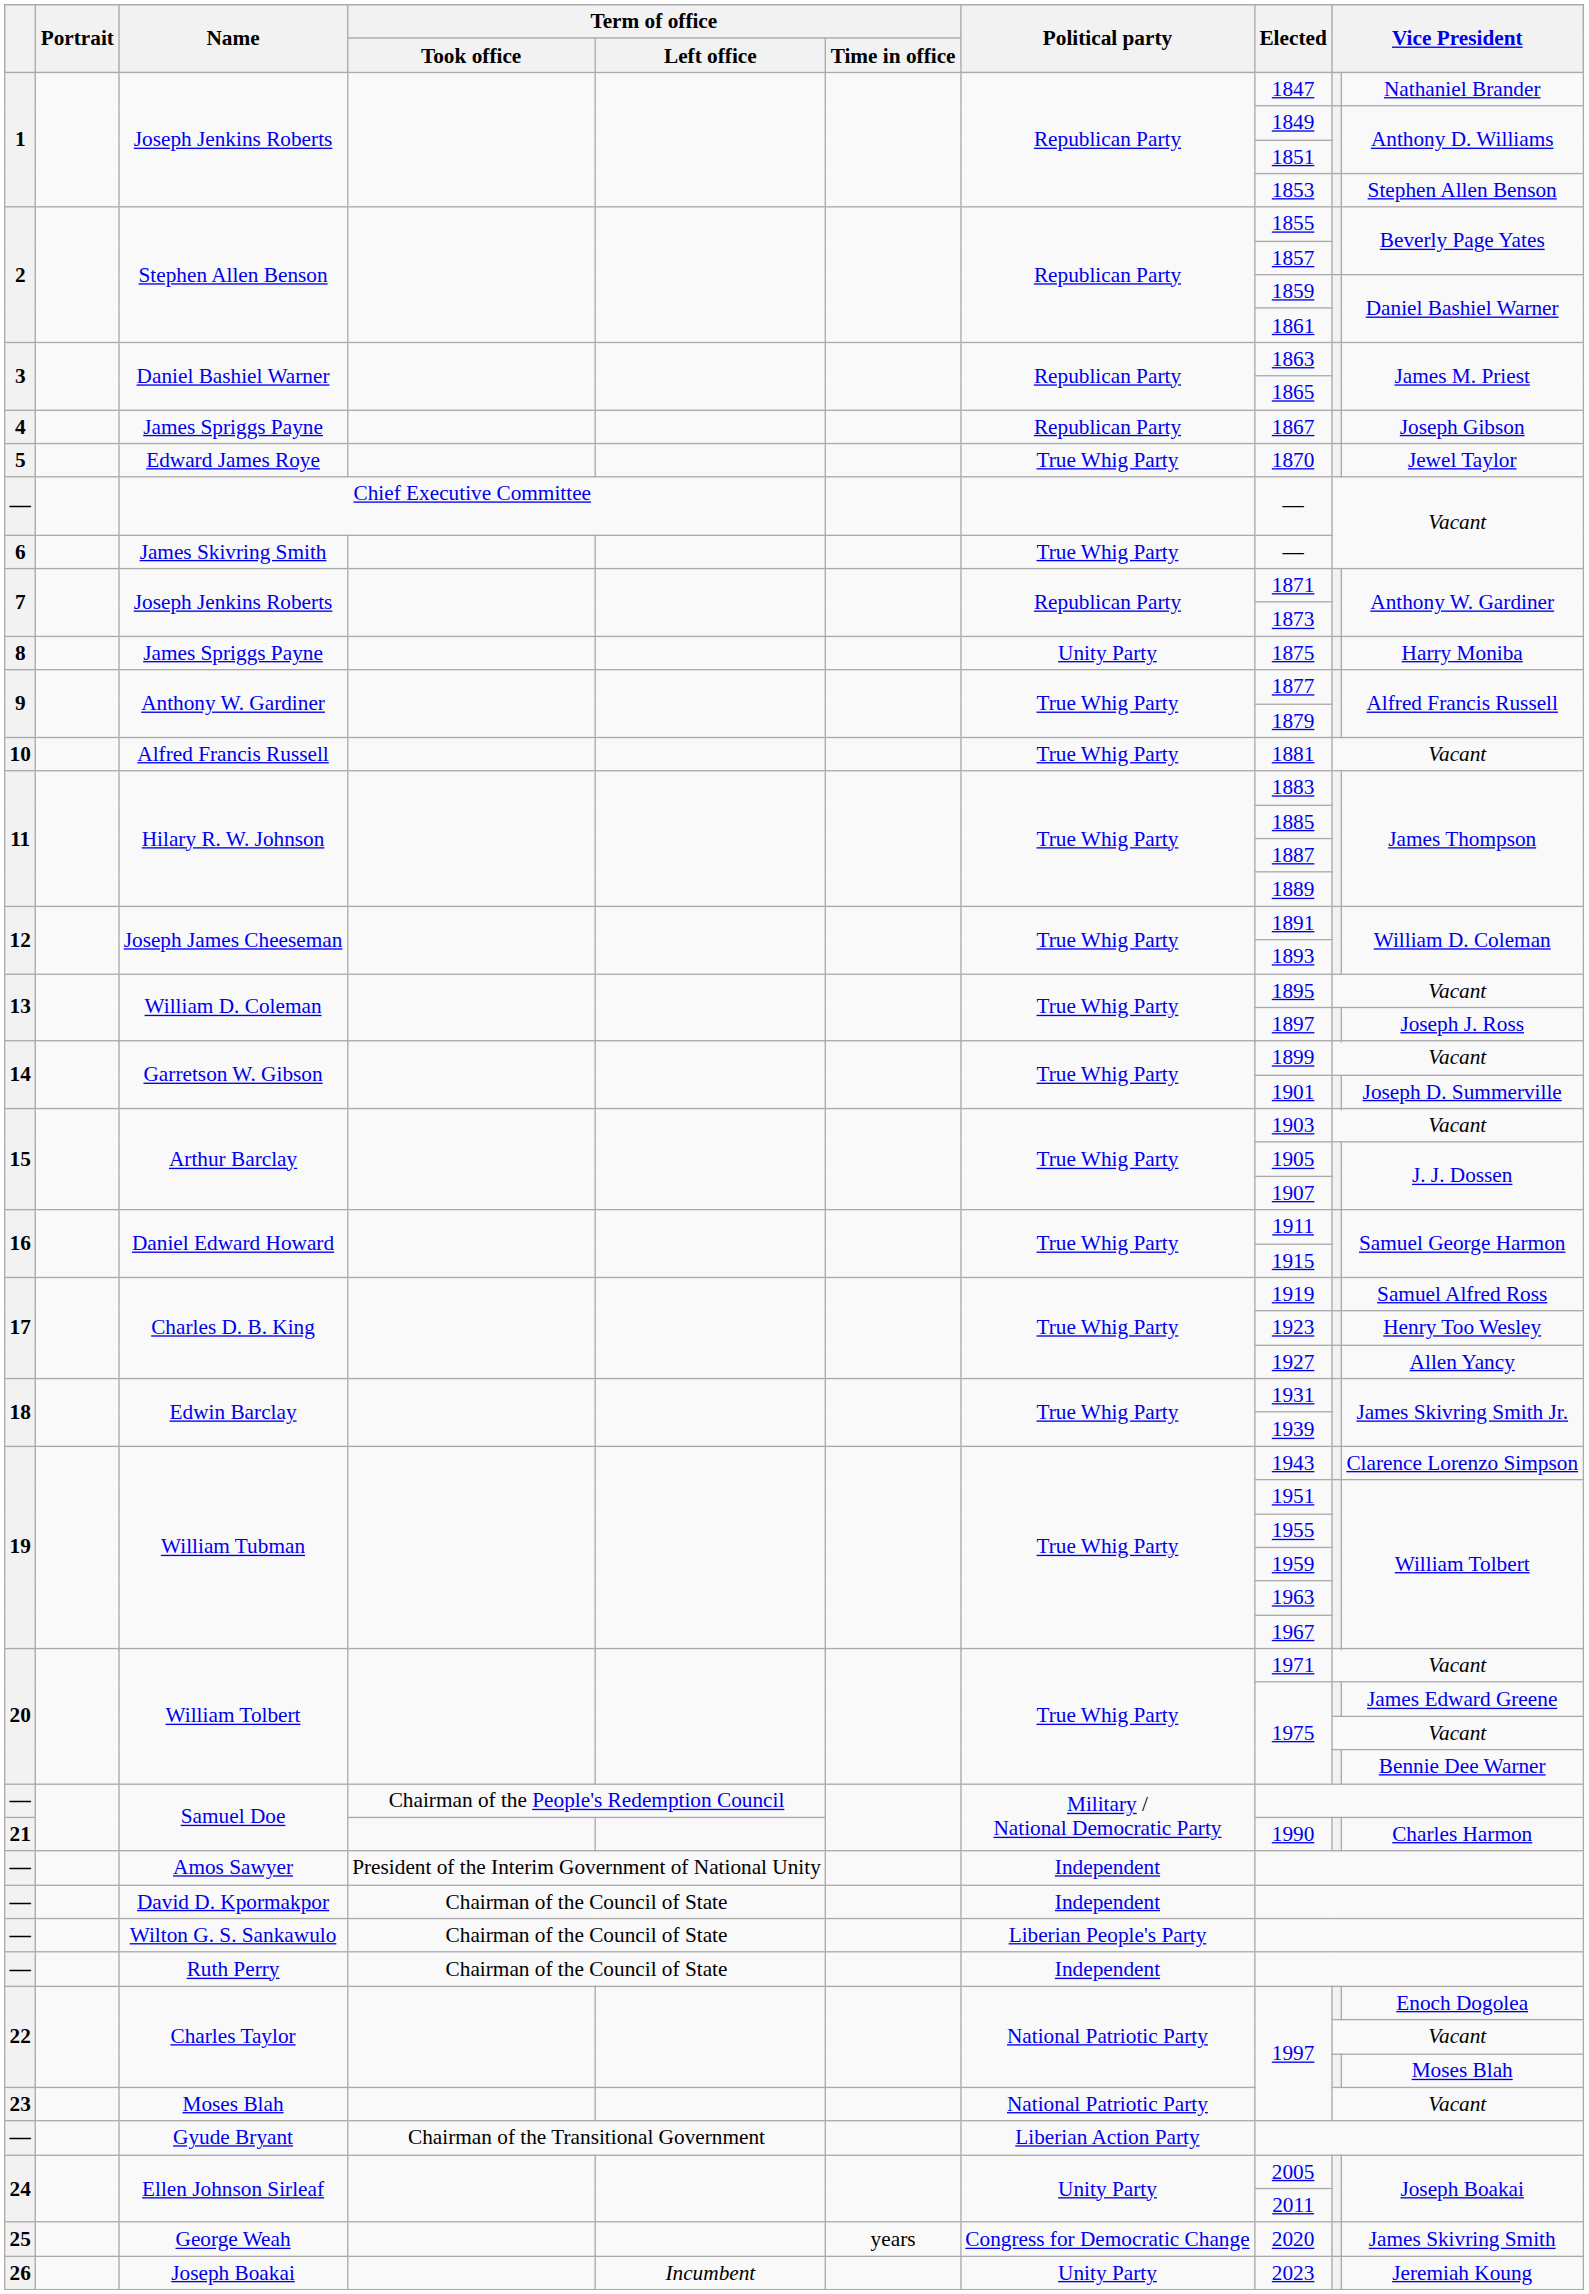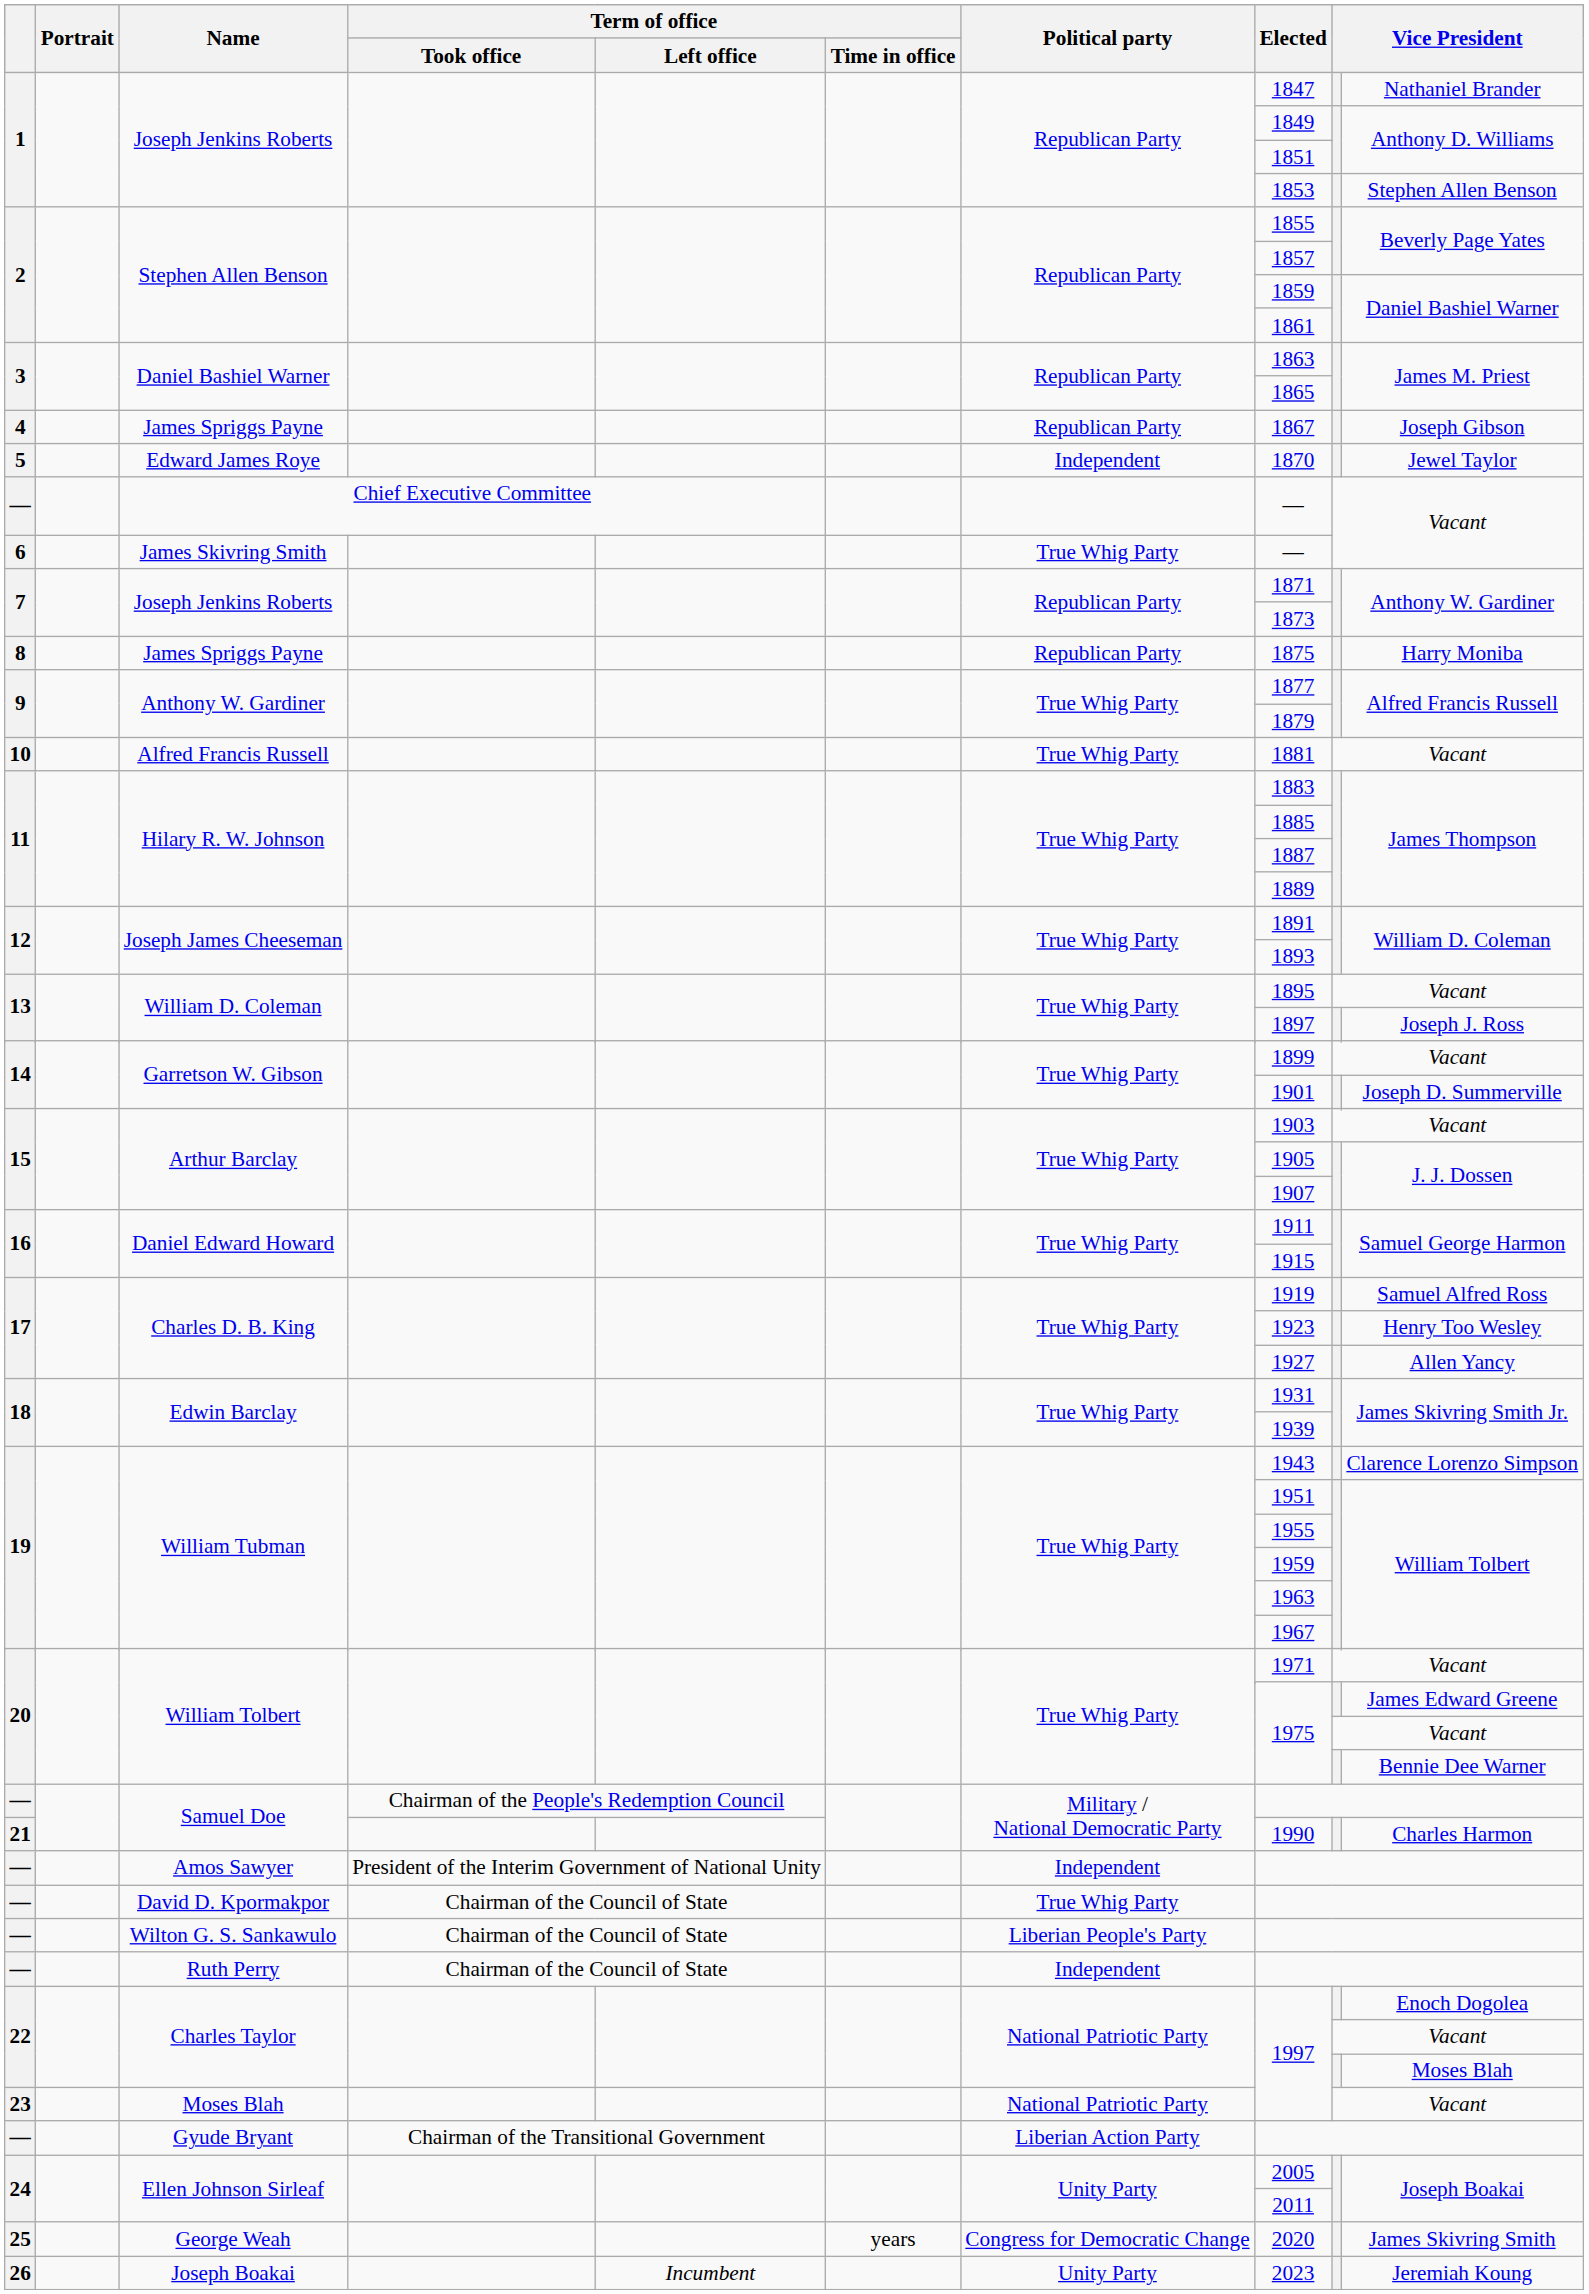(1107, 460) True Whig Party -> (1107, 460) Independent
(1107, 652) Unity Party -> (1107, 652) Republican Party
(1107, 1901) Independent -> (1107, 1901) True Whig Party
